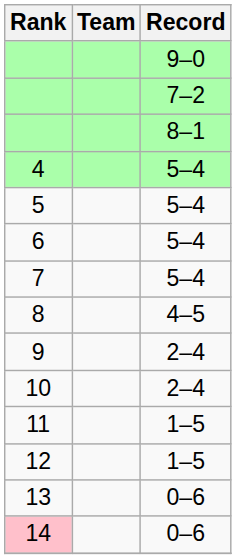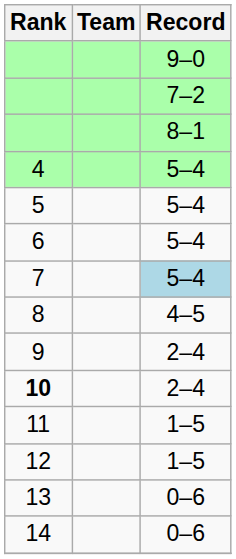(186, 278) no background -> (186, 278) lightblue background
(38, 388) normal -> (38, 388) bold
(38, 534) pink background -> (38, 534) no background
